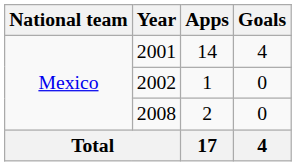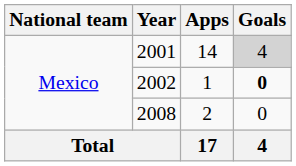(262, 51) no background -> (262, 51) lightgrey background
(262, 82) normal -> (262, 82) bold
